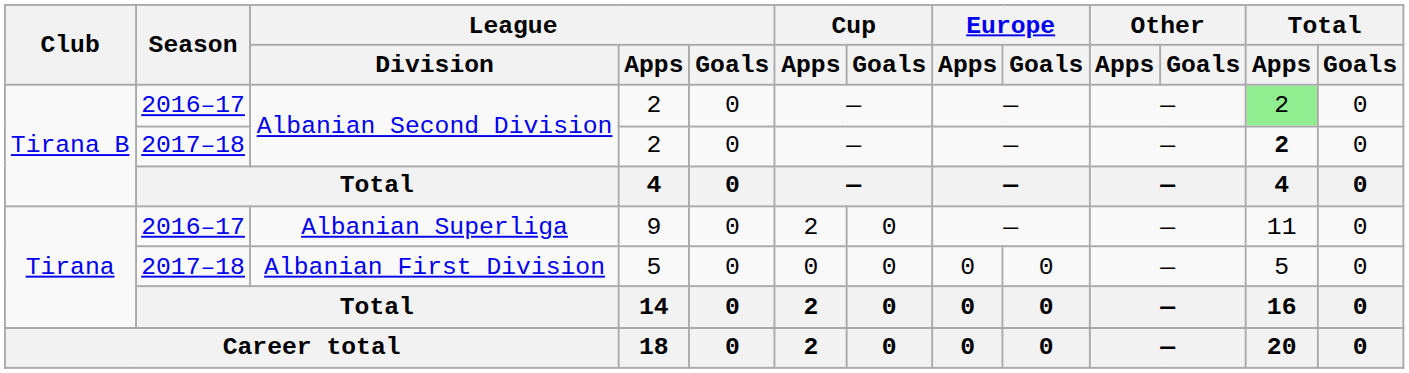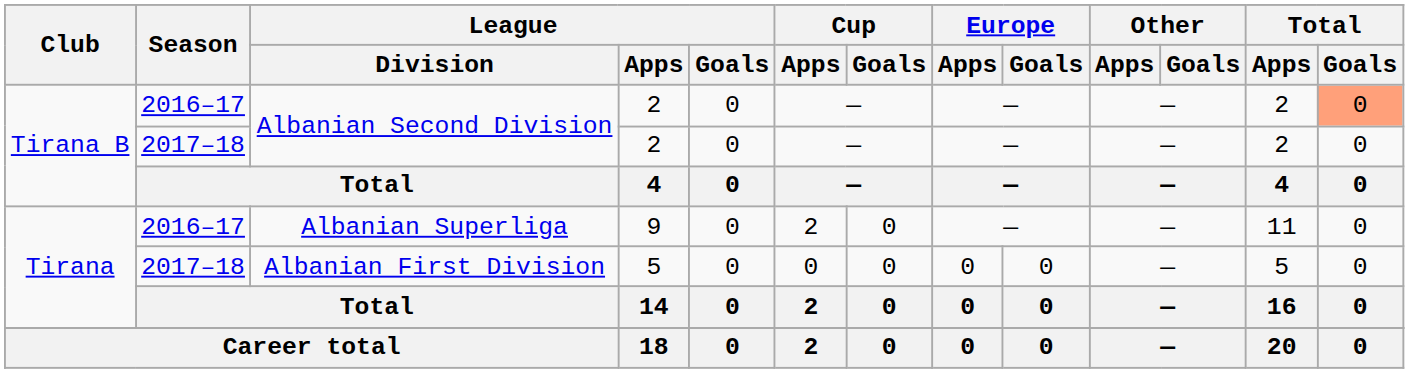(1282, 106) lightgreen background -> (1282, 106) no background
(1360, 106) no background -> (1360, 106) lightsalmon background
(1282, 146) bold -> (1282, 146) normal
